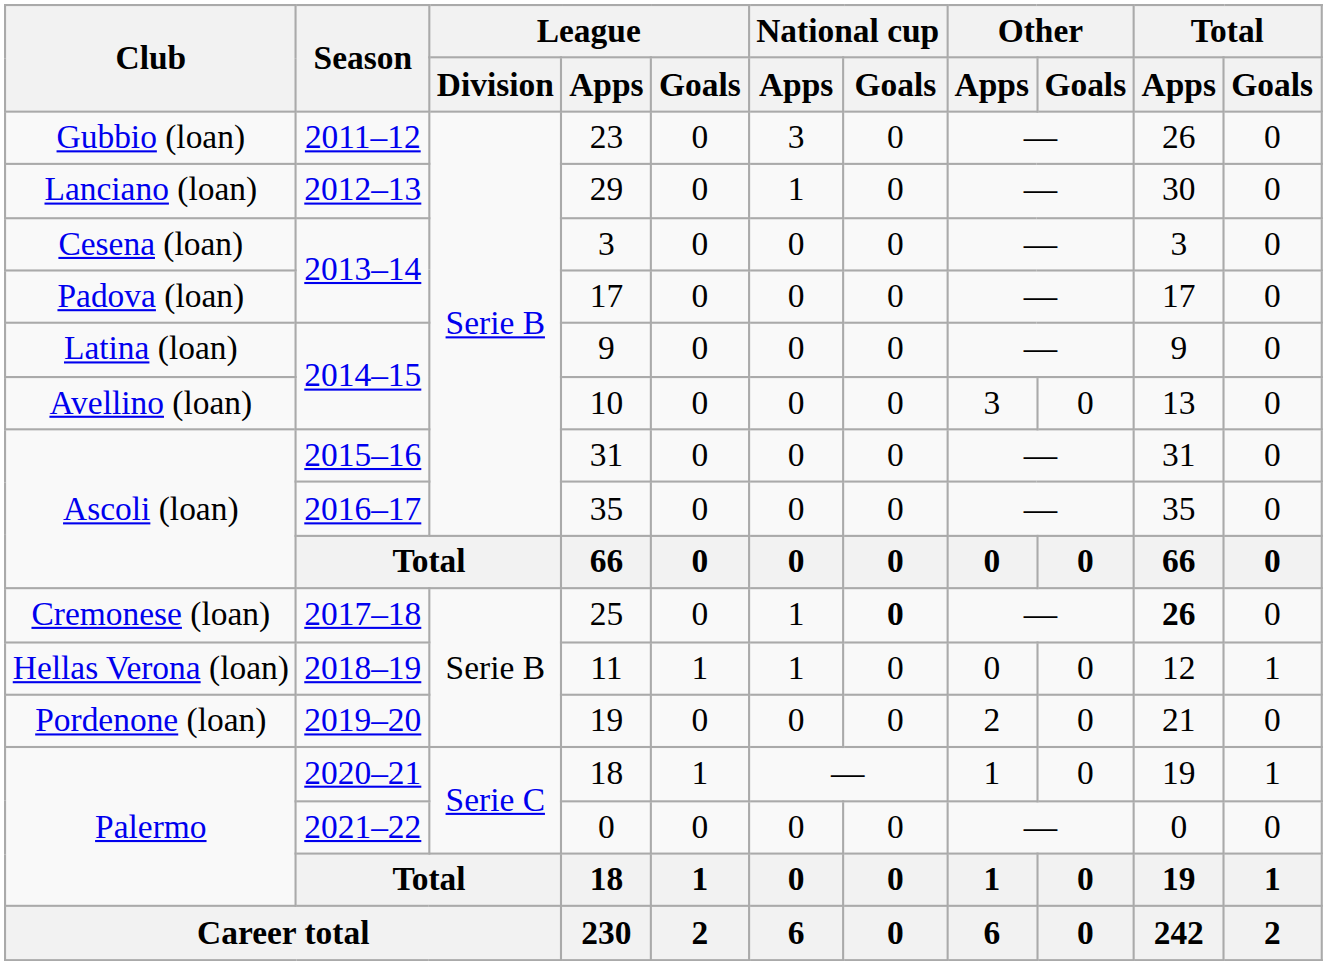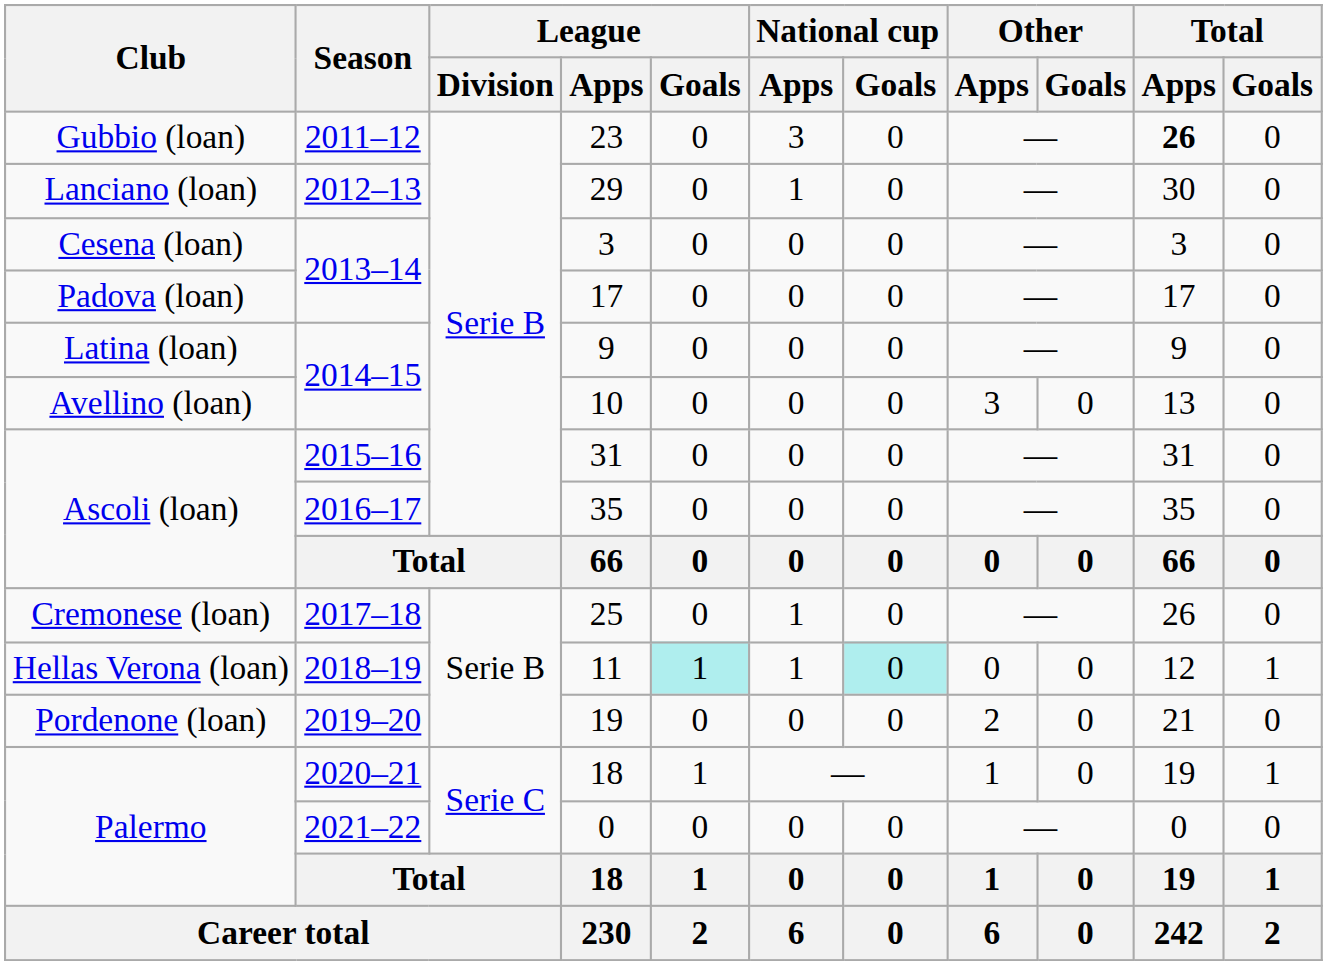(1179, 137) normal -> (1179, 137) bold
(895, 614) bold -> (895, 614) normal
(1179, 614) bold -> (1179, 614) normal
(700, 667) no background -> (700, 667) paleturquoise background
(895, 667) no background -> (895, 667) paleturquoise background
